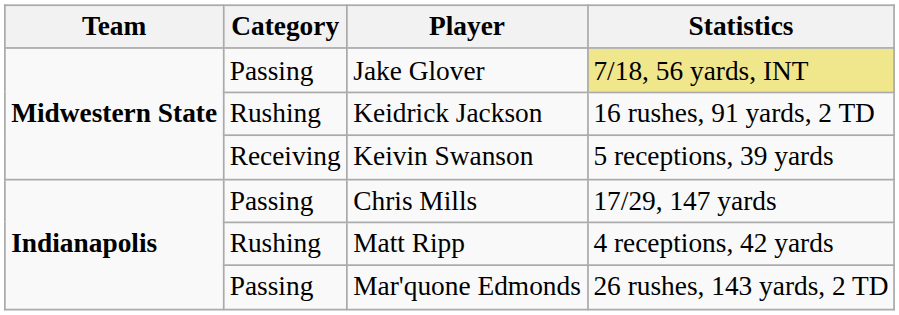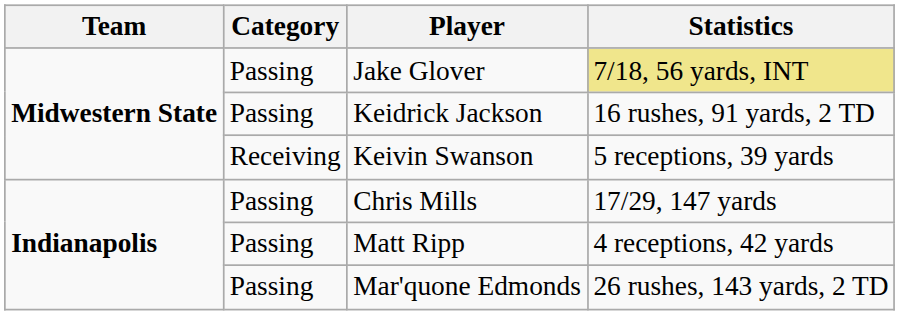(275, 113) Rushing -> (272, 113) Passing
(275, 243) Rushing -> (272, 243) Passing
